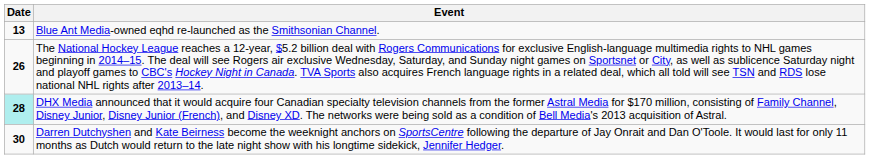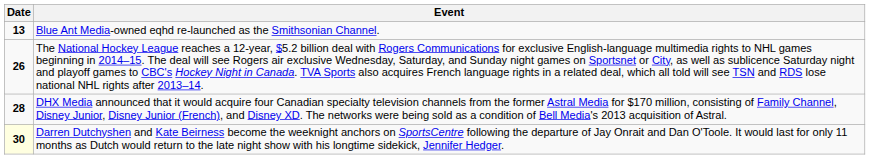(19, 109) paleturquoise background -> (19, 109) no background
(19, 139) no background -> (19, 139) lightyellow background
